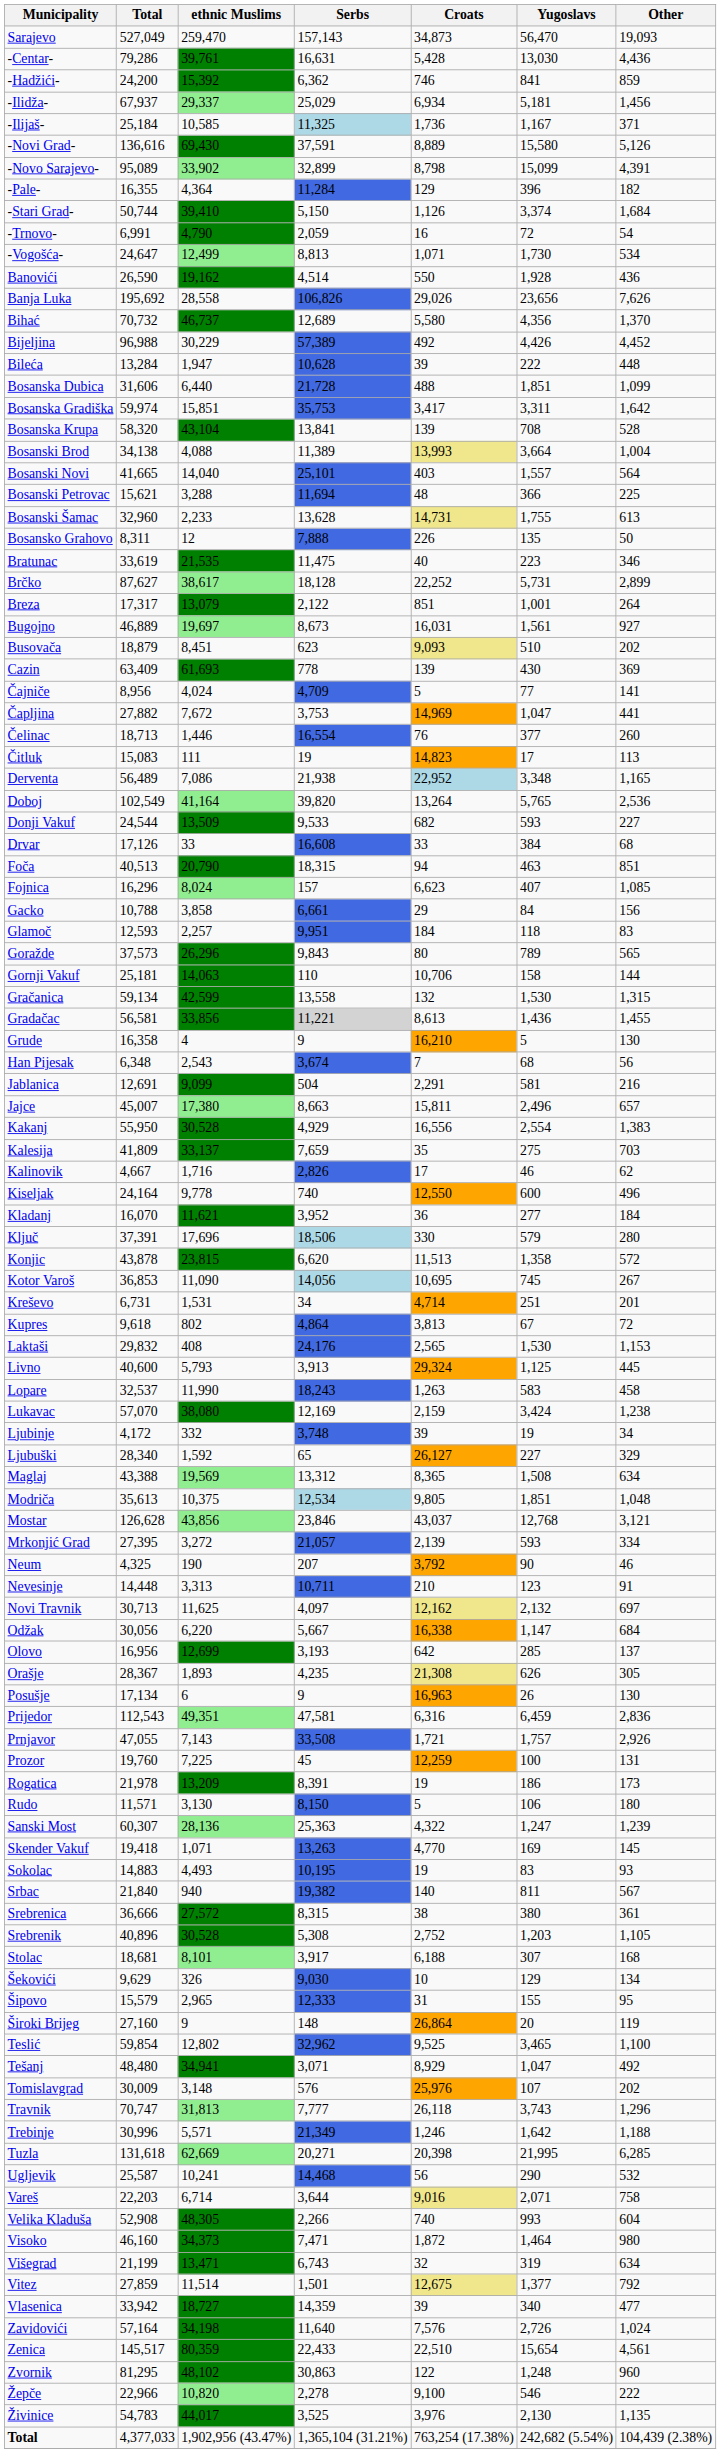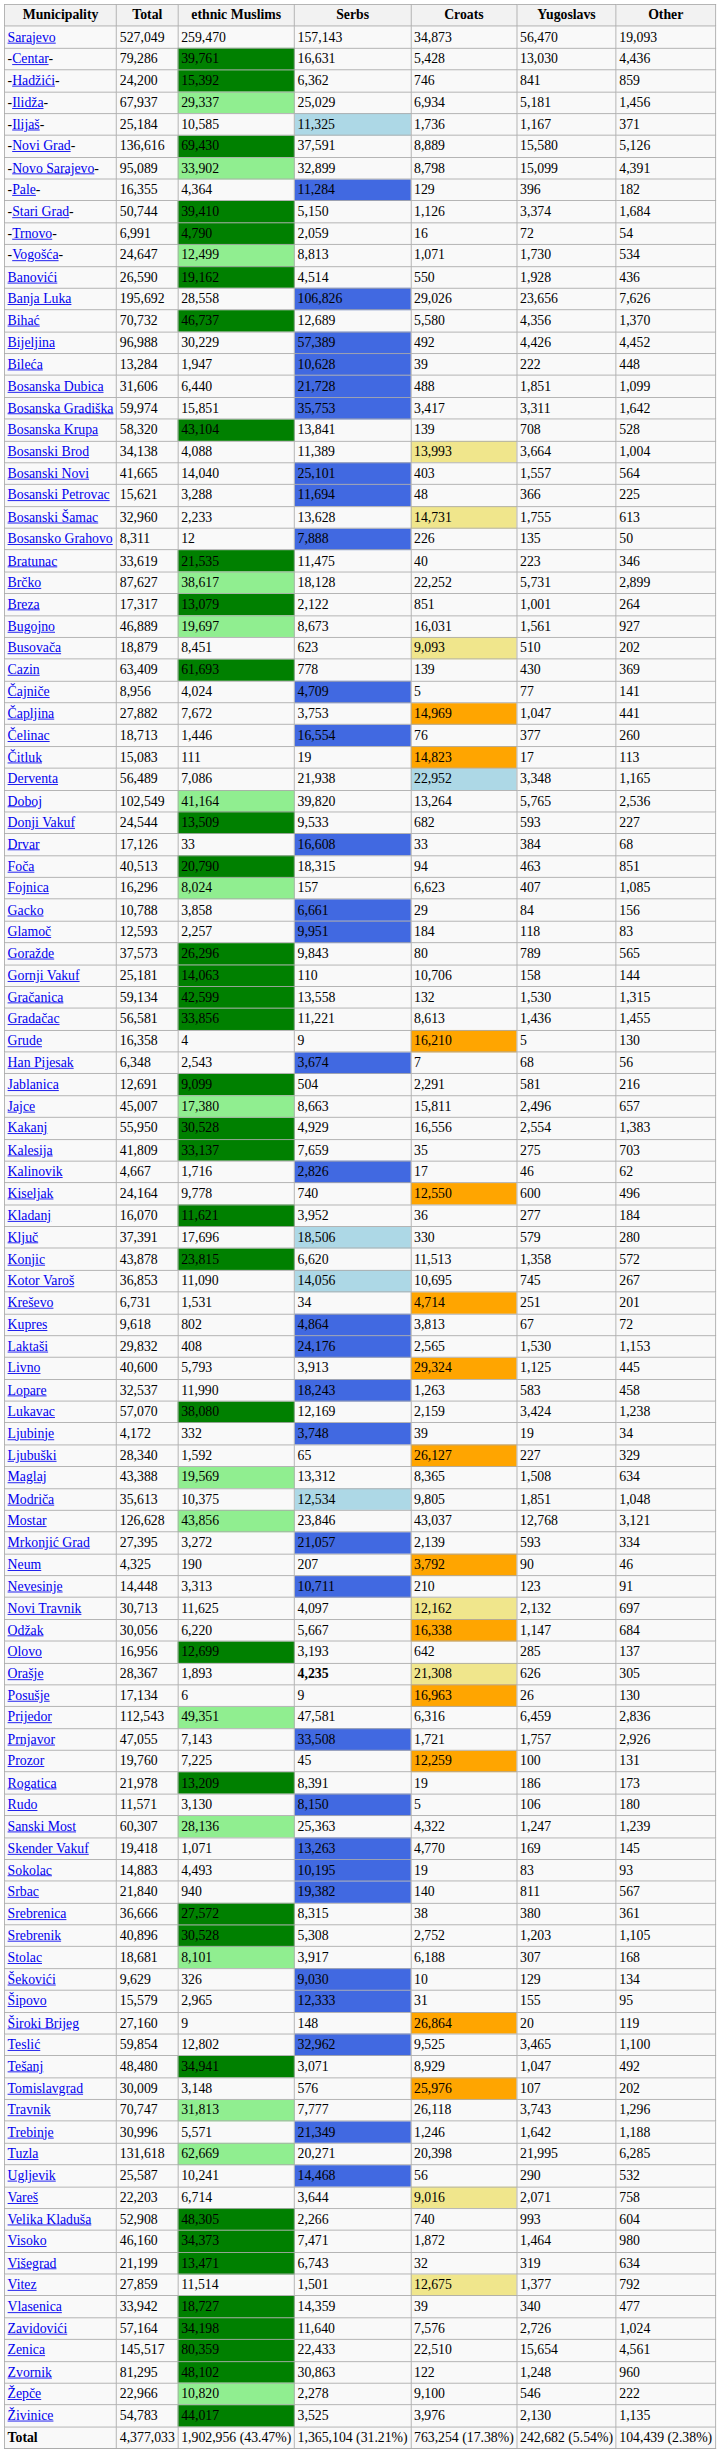(316, 1019) lightgrey background -> (316, 1019) no background
(313, 1673) normal -> (313, 1673) bold
